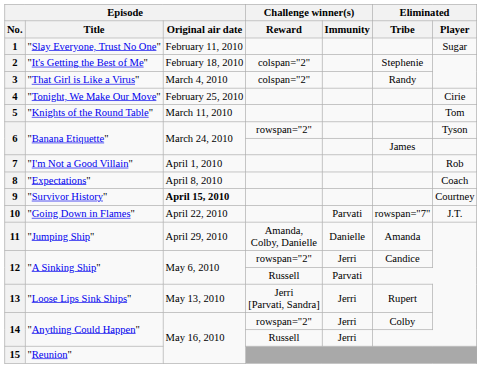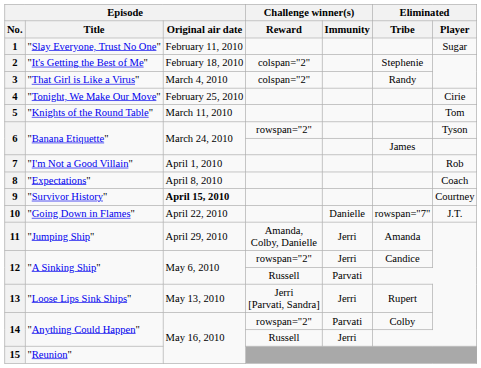(347, 213) Parvati -> (347, 213) Danielle
(347, 236) Danielle -> (347, 236) Jerri
(347, 321) Jerri -> (347, 321) Parvati
